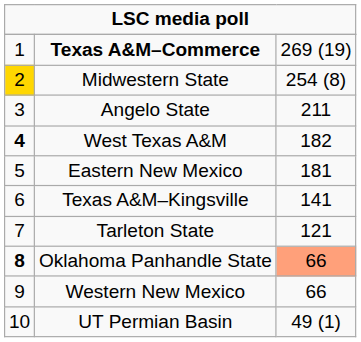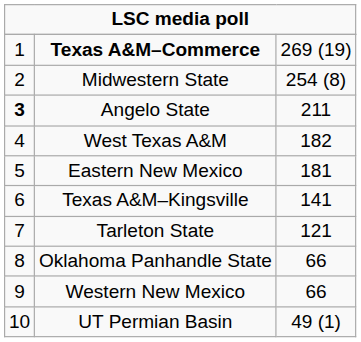(20, 80) gold background -> (20, 80) no background
(20, 110) normal -> (20, 110) bold
(20, 140) bold -> (20, 140) normal
(20, 261) bold -> (20, 261) normal
(316, 261) lightsalmon background -> (316, 261) no background
